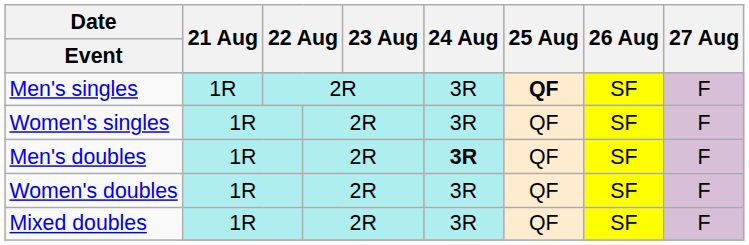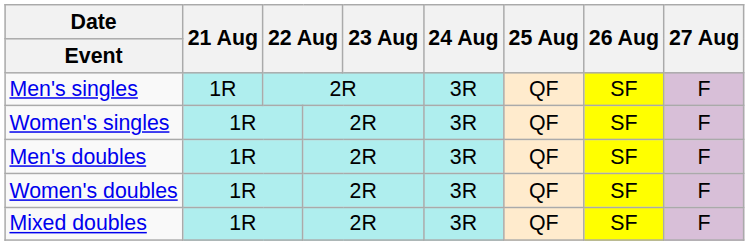(544, 89) bold -> (544, 89) normal
(463, 156) bold -> (463, 156) normal
